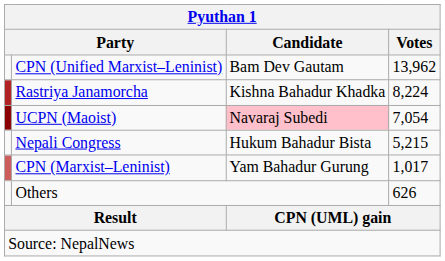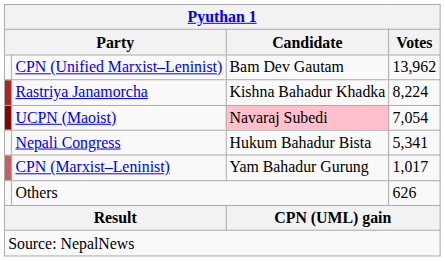(410, 142) 5,215 -> (410, 142) 5,341
